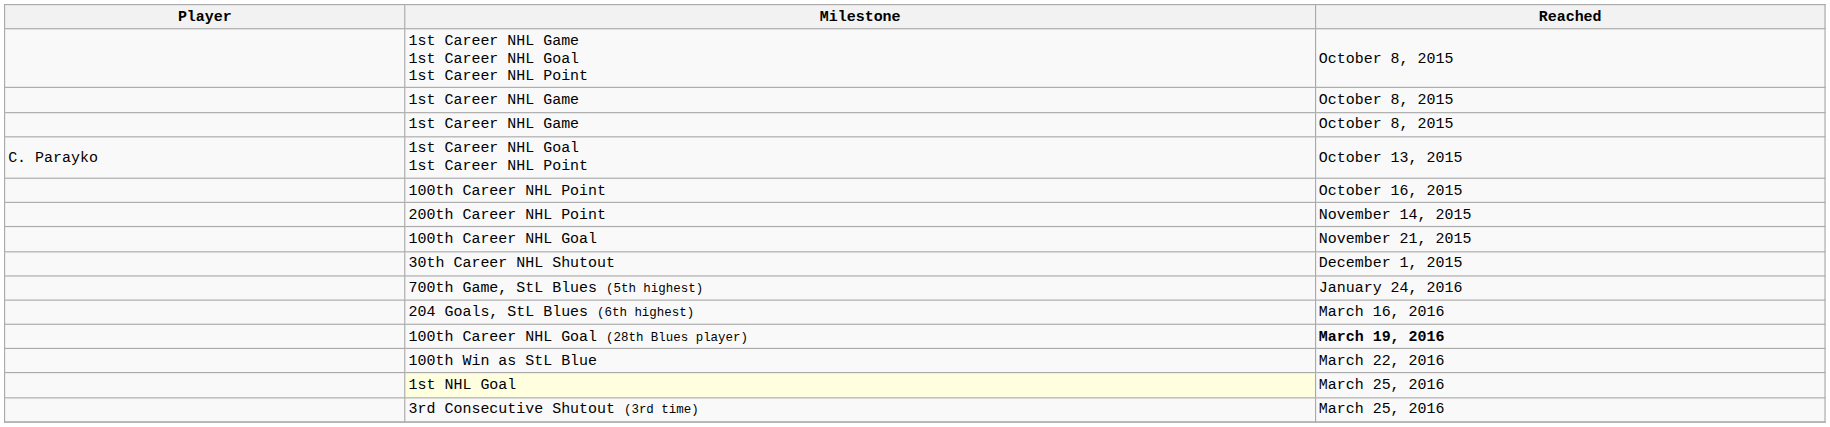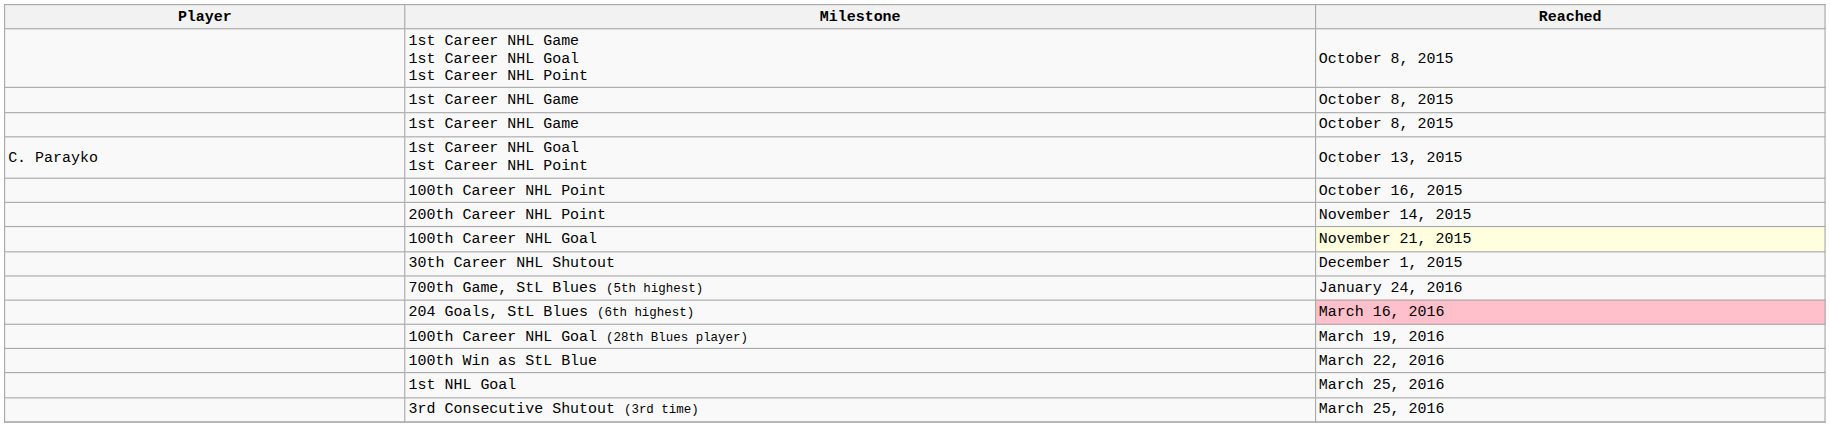(1395, 239) no background -> (1395, 239) lightyellow background
(1382, 312) no background -> (1382, 312) pink background
(1382, 337) bold -> (1382, 337) normal
(462, 385) lightyellow background -> (462, 385) no background
